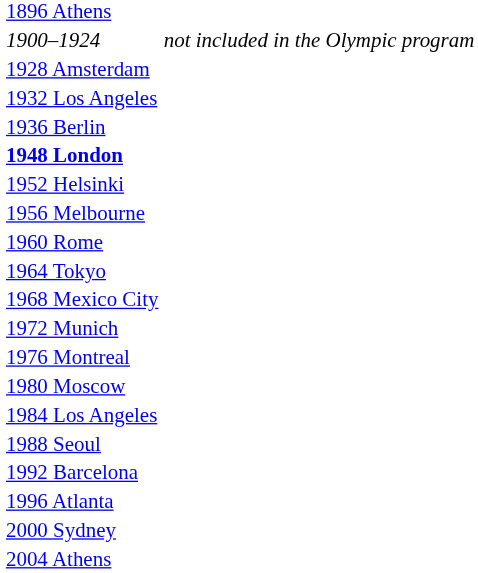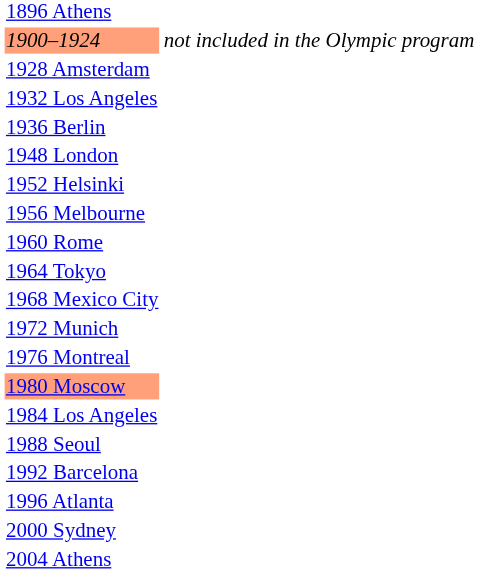(53, 40) no background -> (53, 40) lightsalmon background
(64, 155) bold -> (62, 155) normal
(66, 386) no background -> (66, 386) lightsalmon background
